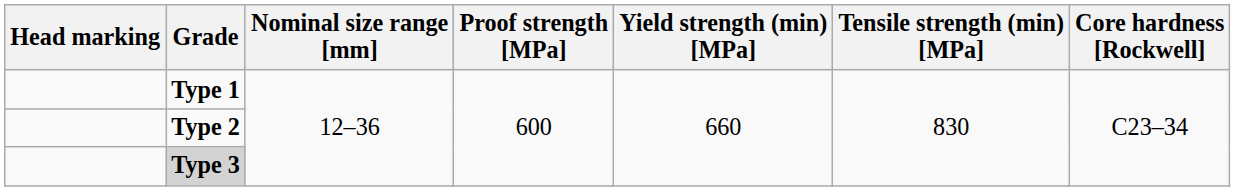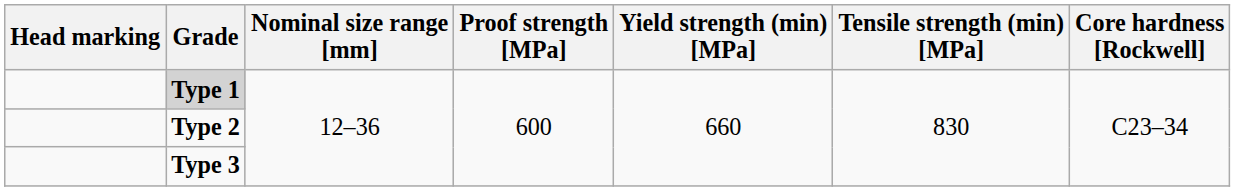(205, 89) no background -> (205, 89) lightgrey background
(205, 165) lightgrey background -> (205, 165) no background
